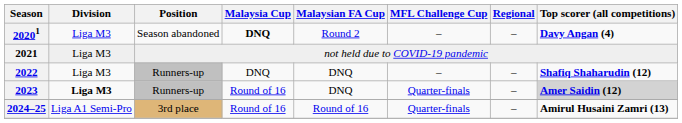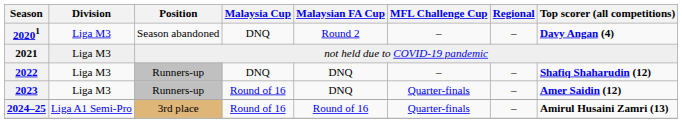(258, 33) bold -> (258, 33) normal
(91, 90) bold -> (91, 90) normal
(581, 90) lightgrey background -> (581, 90) no background
